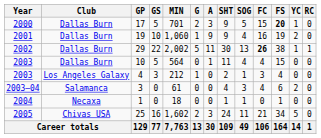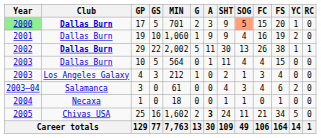(23, 24) no background -> (23, 24) lightgreen background
(86, 24) normal -> (86, 24) bold
(244, 24) no background -> (244, 24) lightsalmon background
(280, 24) bold -> (280, 24) normal
(86, 50) normal -> (86, 50) bold
(262, 50) bold -> (262, 50) normal
(210, 114) normal -> (210, 114) bold
